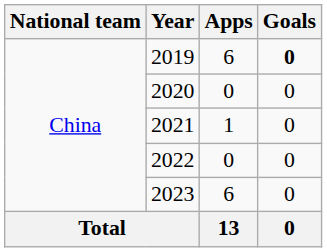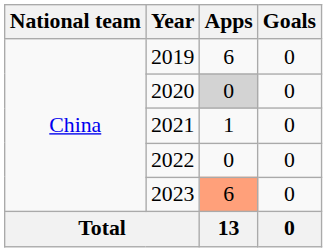(289, 56) bold -> (289, 56) normal
(229, 90) no background -> (229, 90) lightgrey background
(229, 194) no background -> (229, 194) lightsalmon background
